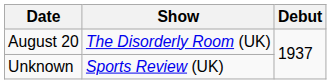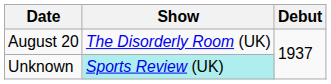(155, 66) no background -> (155, 66) paleturquoise background
